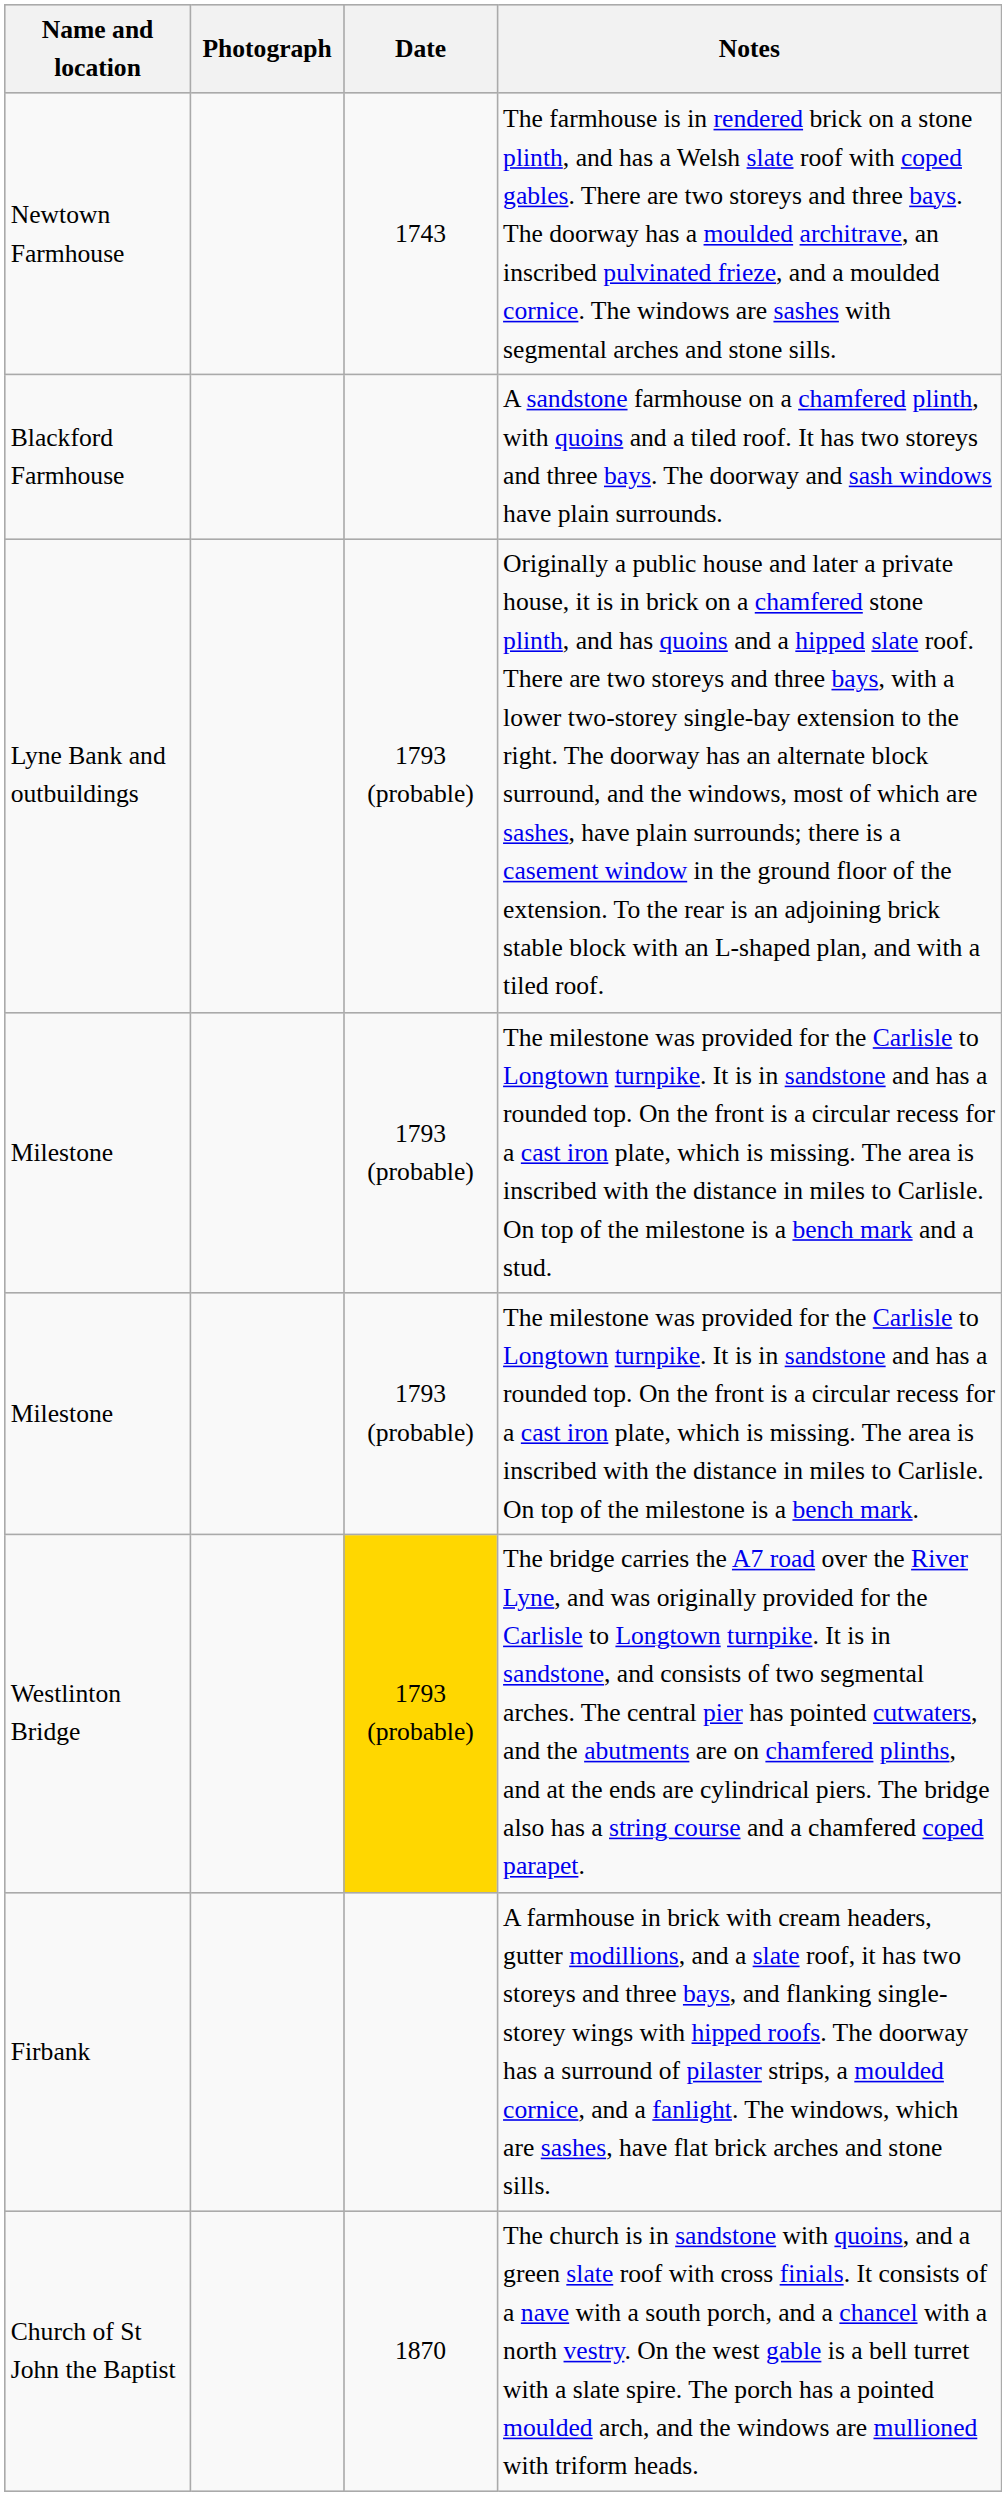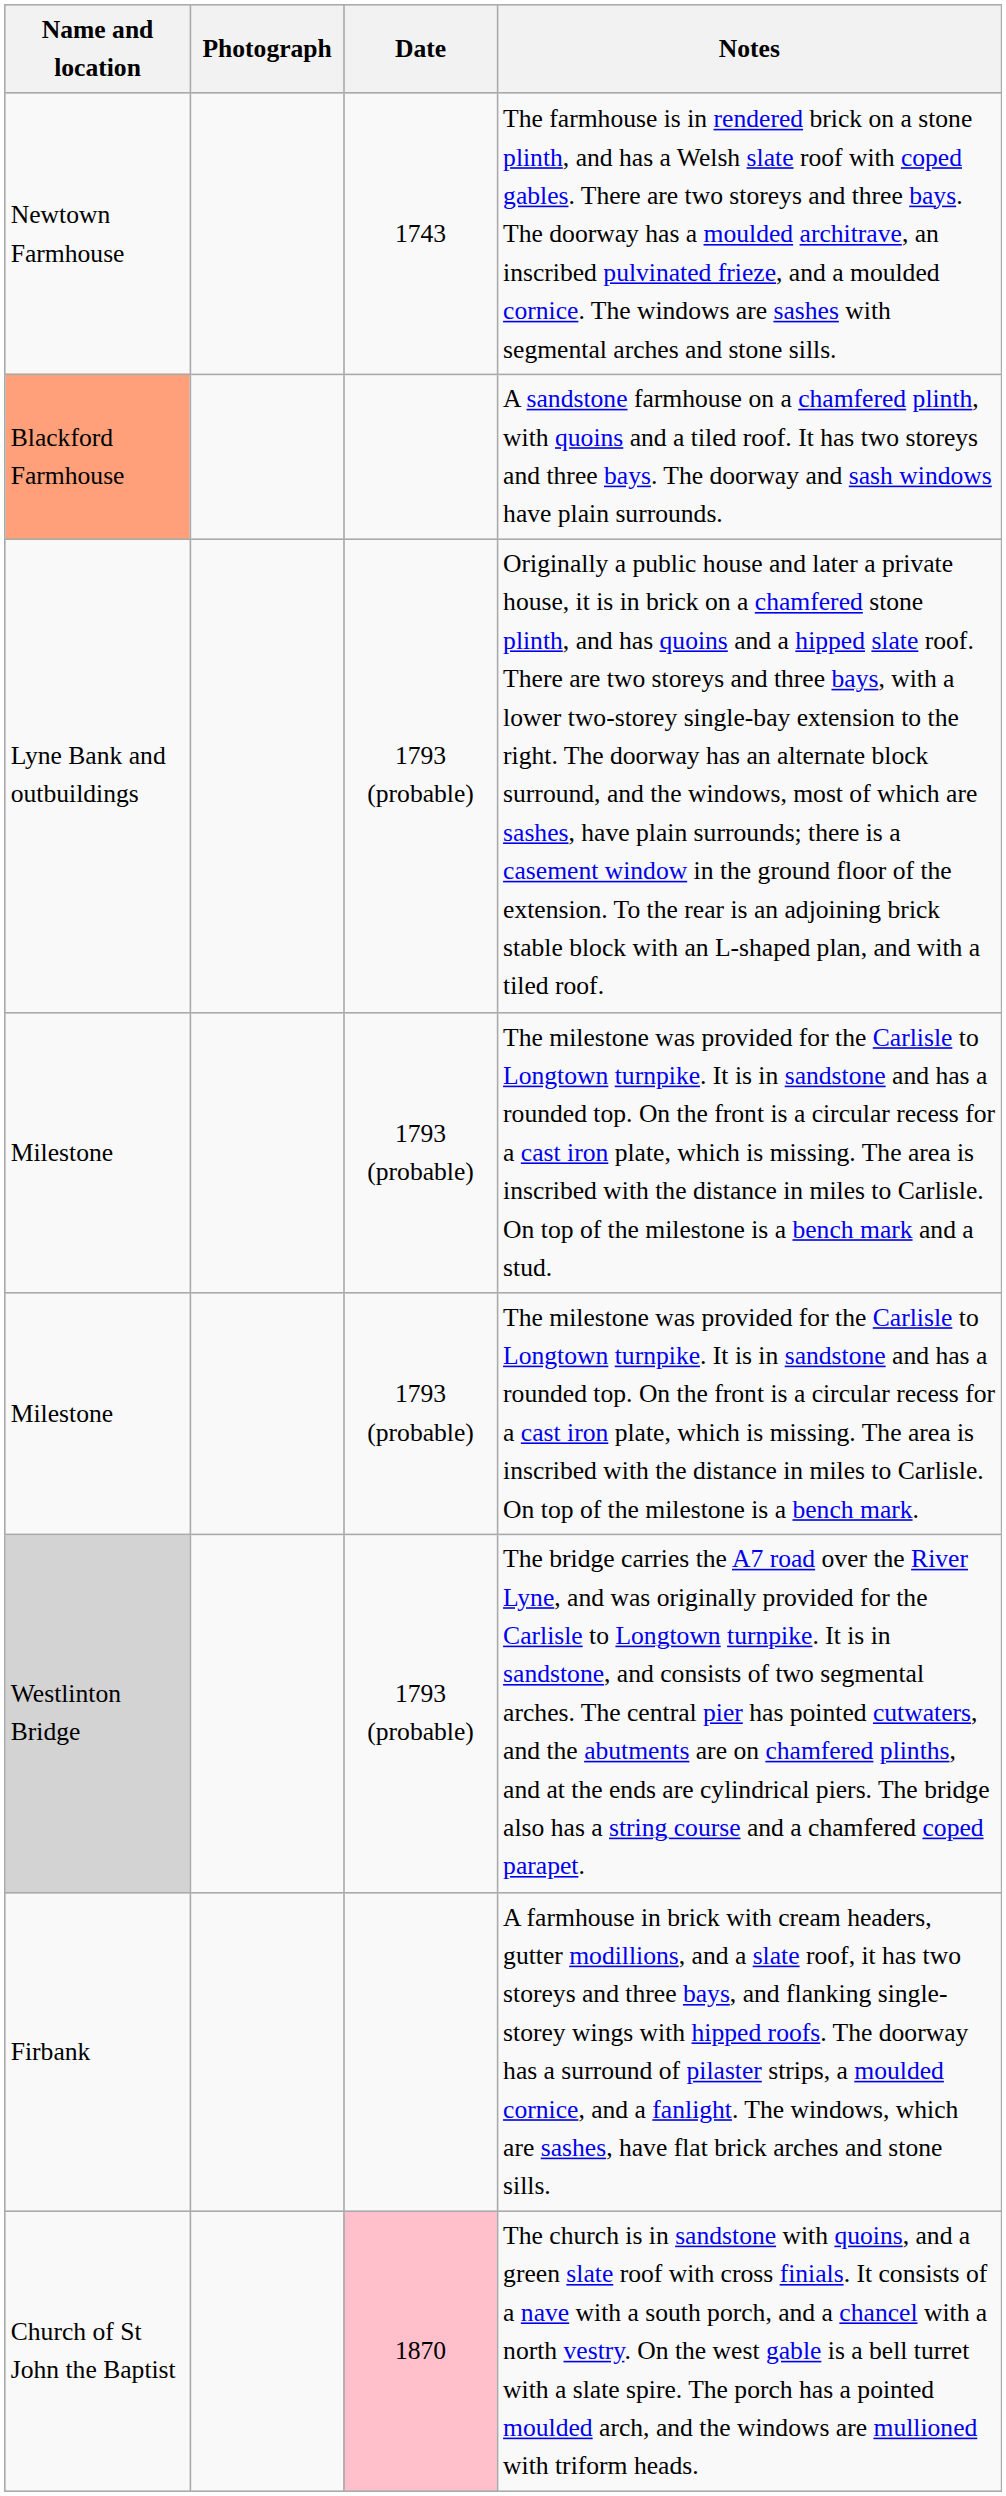(68, 456) no background -> (68, 456) lightsalmon background
(66, 1713) no background -> (66, 1713) lightgrey background
(421, 1713) gold background -> (421, 1713) no background
(421, 2351) no background -> (421, 2351) pink background
